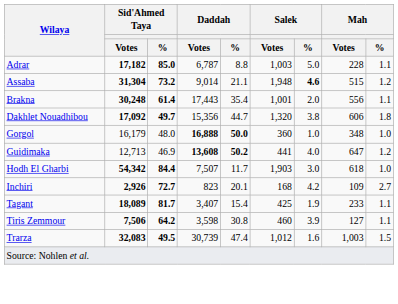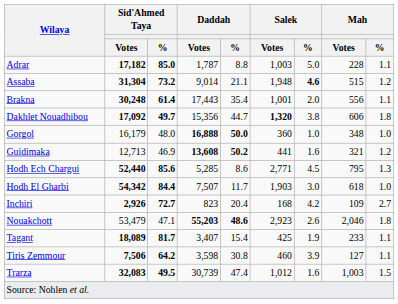(207, 65) 6,787 -> (207, 65) 1,787
(281, 117) normal -> (281, 117) bold
(313, 151) 4.0 -> (313, 151) 1.6
(356, 151) 647 -> (356, 151) 321
+ row: (43, 169)
(239, 186) 20.1 -> (239, 203) 20.4
+ row: (29, 221)
